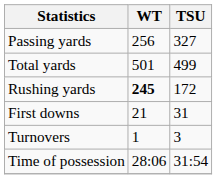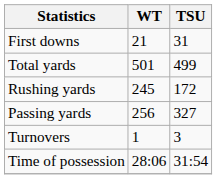rows swapped: (44, 113) <-> (50, 40)
(143, 89) bold -> (143, 89) normal
